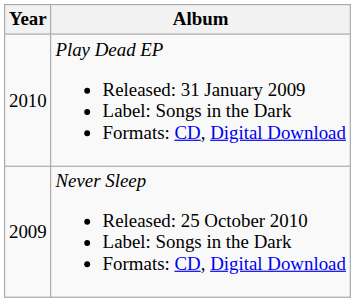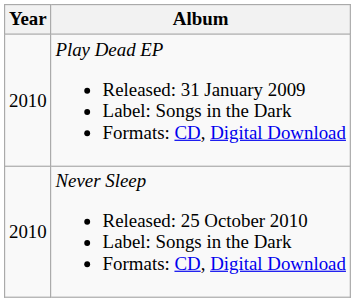(28, 231) 2009 -> (28, 231) 2010
